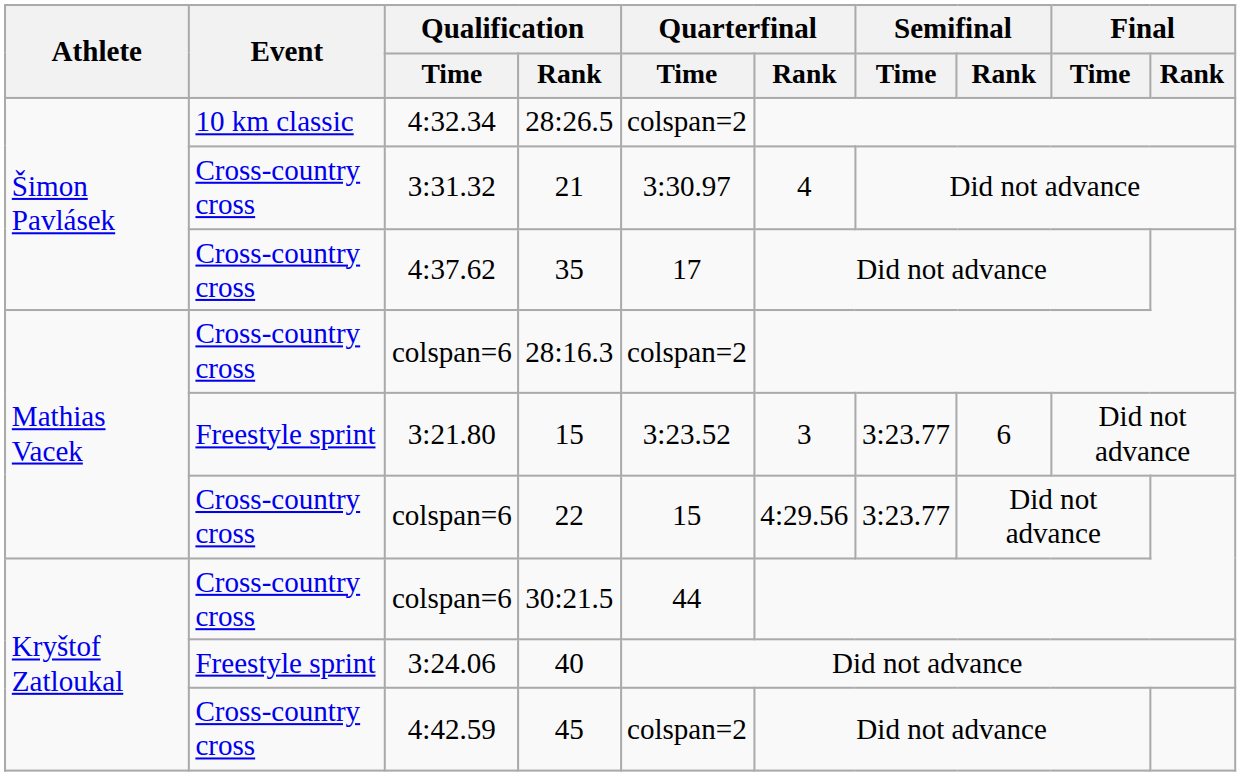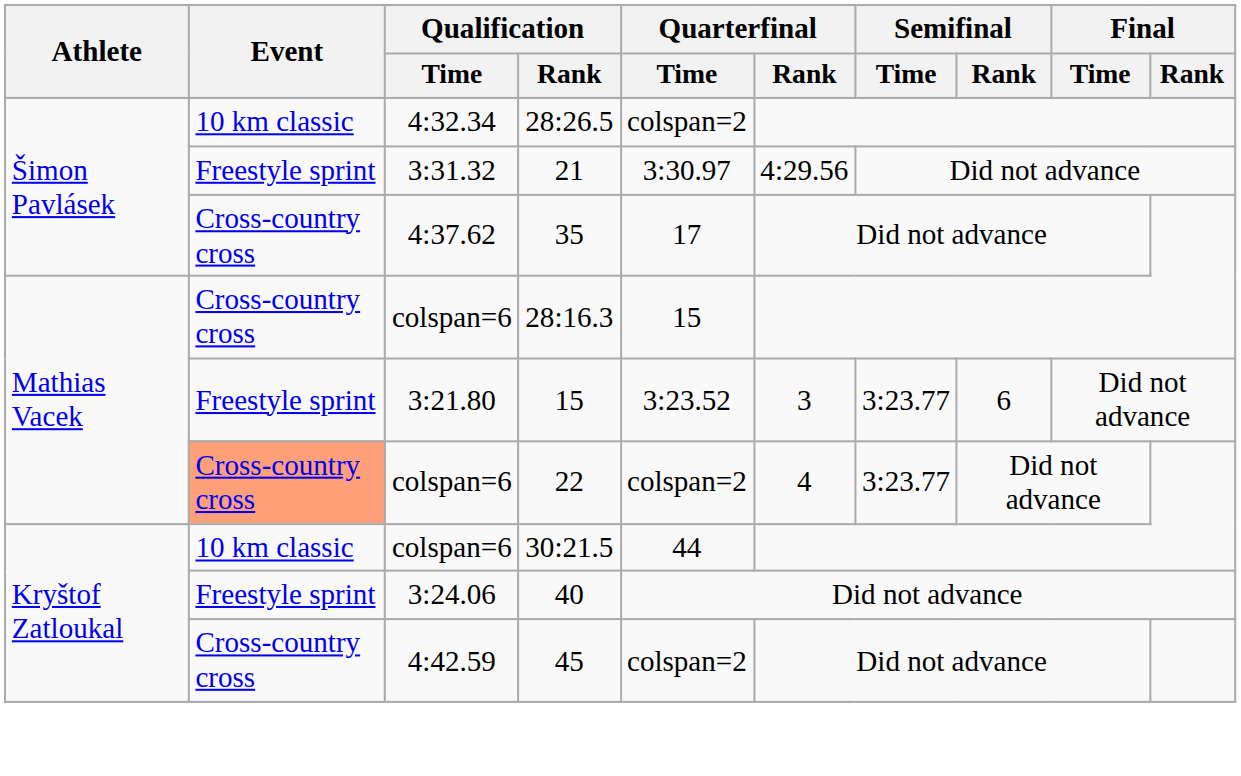(278, 187) Cross-country cross -> (285, 170) Freestyle sprint
(804, 187) 4 -> (804, 170) 4:29.56
(687, 352) colspan=2 -> (687, 317) 15
(278, 516) no background -> (278, 482) lightsalmon background
(687, 516) 15 -> (687, 482) colspan=2
(804, 516) 4:29.56 -> (804, 482) 4
(278, 598) Cross-country cross -> (275, 547) 10 km classic
